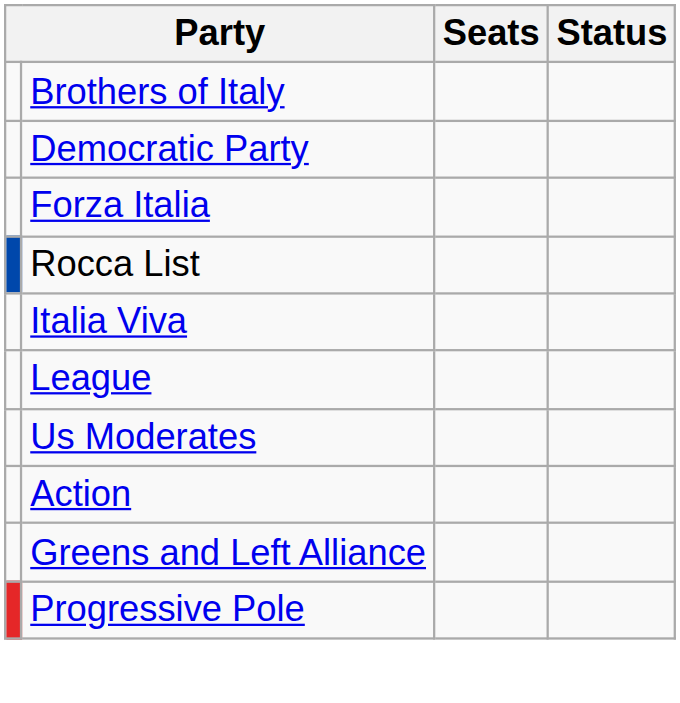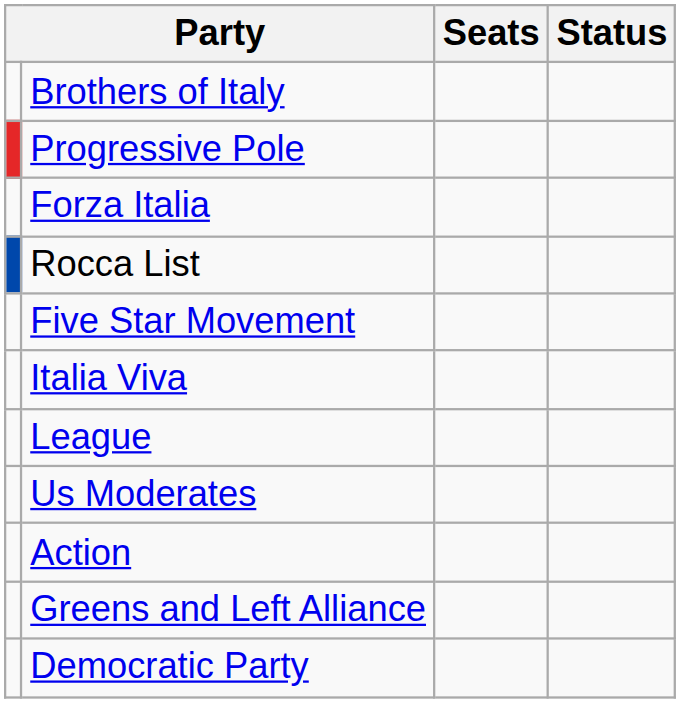rows swapped: (170, 148) <-> (168, 609)
+ row: (193, 321)
